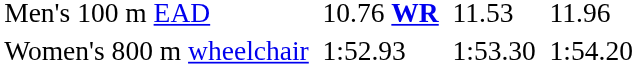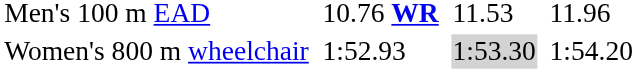(494, 51) no background -> (494, 51) lightgrey background
